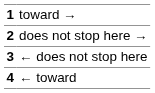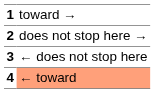(48, 78) no background -> (48, 78) lightsalmon background
